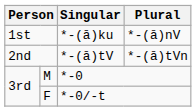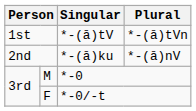(87, 36) *-(ā)ku -> (87, 36) *-(ā)tV
(154, 36) *-(ā)nV -> (158, 36) *-(ā)tVn
(87, 56) *-(ā)tV -> (87, 56) *-(ā)ku
(158, 56) *-(ā)tVn -> (154, 56) *-(ā)nV
